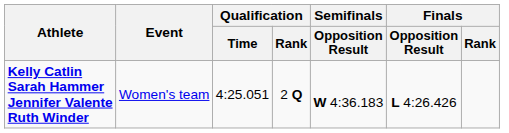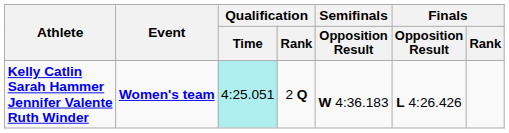(164, 95) normal -> (167, 95) bold
(242, 95) no background -> (248, 95) paleturquoise background
